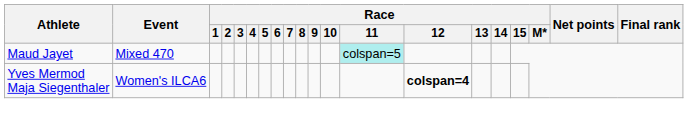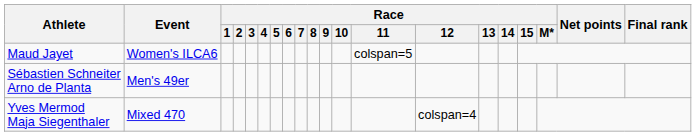(145, 54) Mixed 470 -> (172, 54) Women's ILCA6
(372, 54) paleturquoise background -> (383, 54) no background
+ row: (64, 81)
(161, 81) Women's ILCA6 -> (156, 115) Mixed 470
(438, 81) bold -> (447, 115) normal
